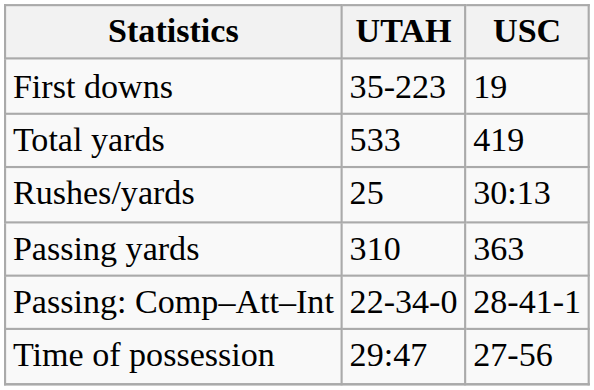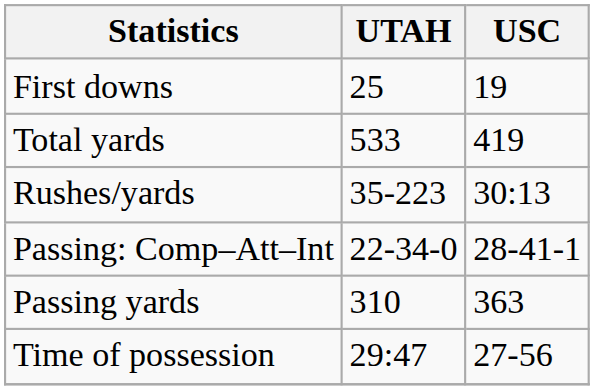(398, 85) 35-223 -> (367, 85) 25
(367, 193) 25 -> (398, 193) 35-223
rows swapped: (106, 247) <-> (173, 301)
